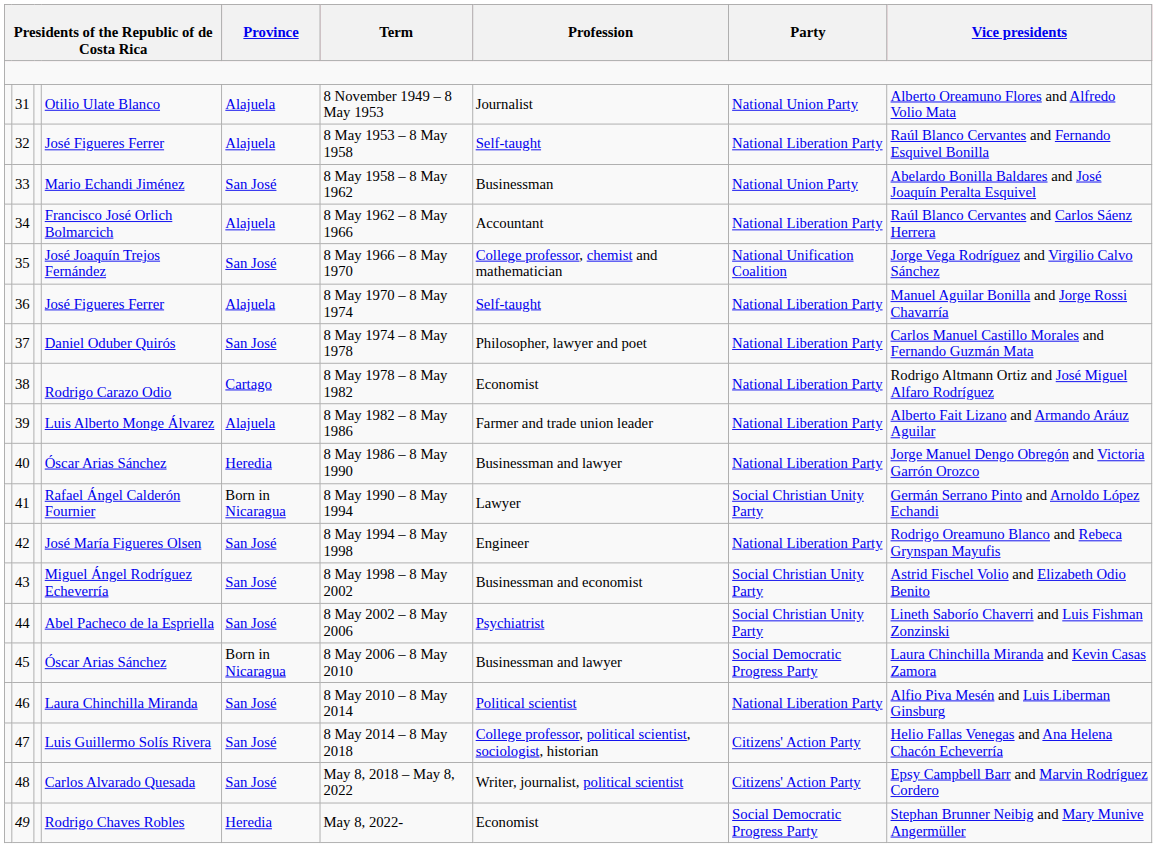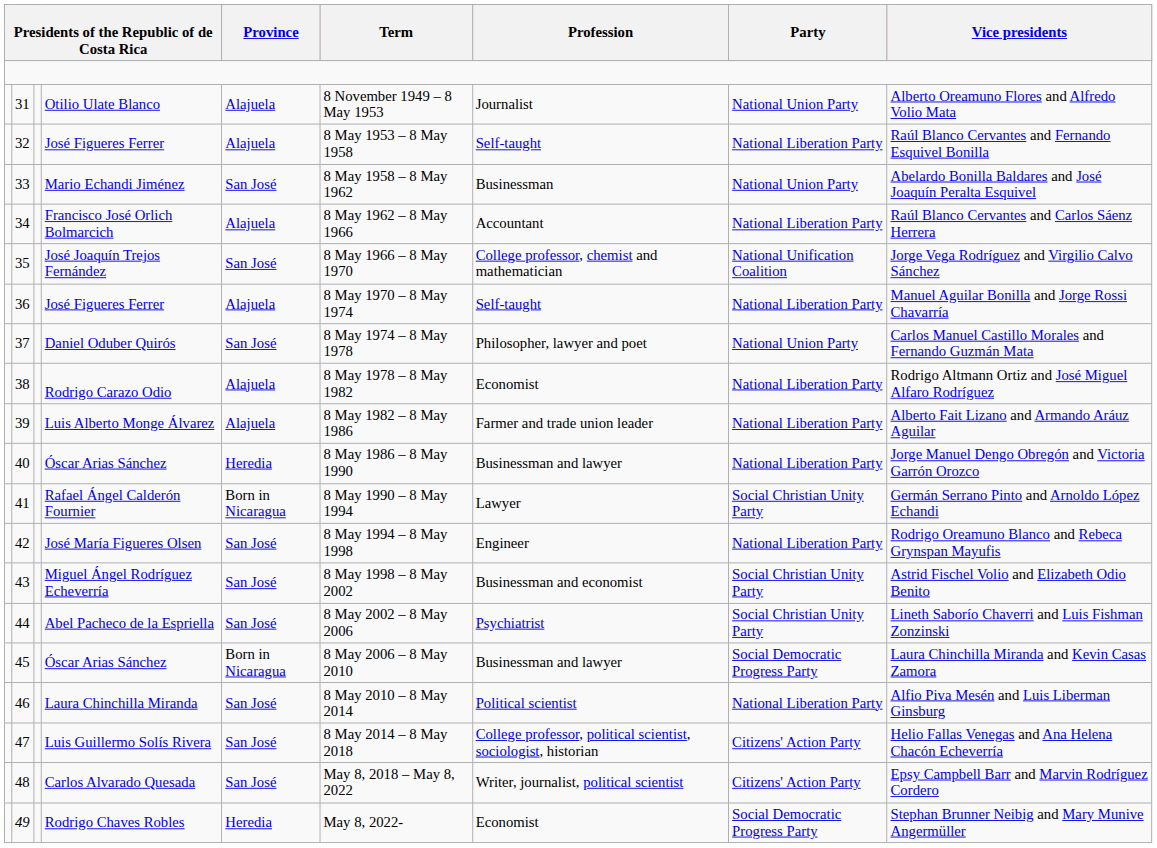(807, 343) National Liberation Party -> (795, 343) National Union Party
(249, 383) Cartago -> (250, 383) Alajuela
